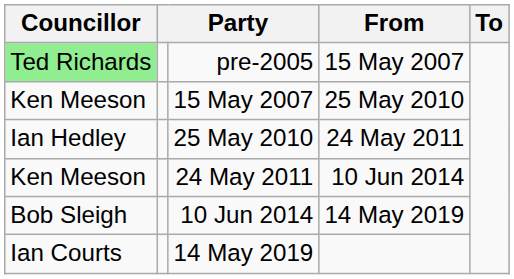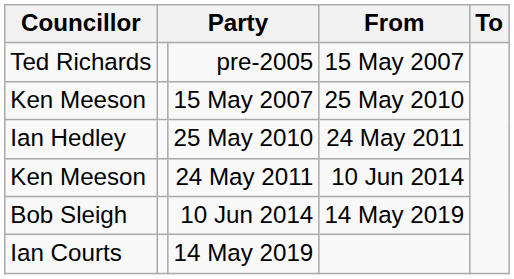(81, 61) lightgreen background -> (81, 61) no background
